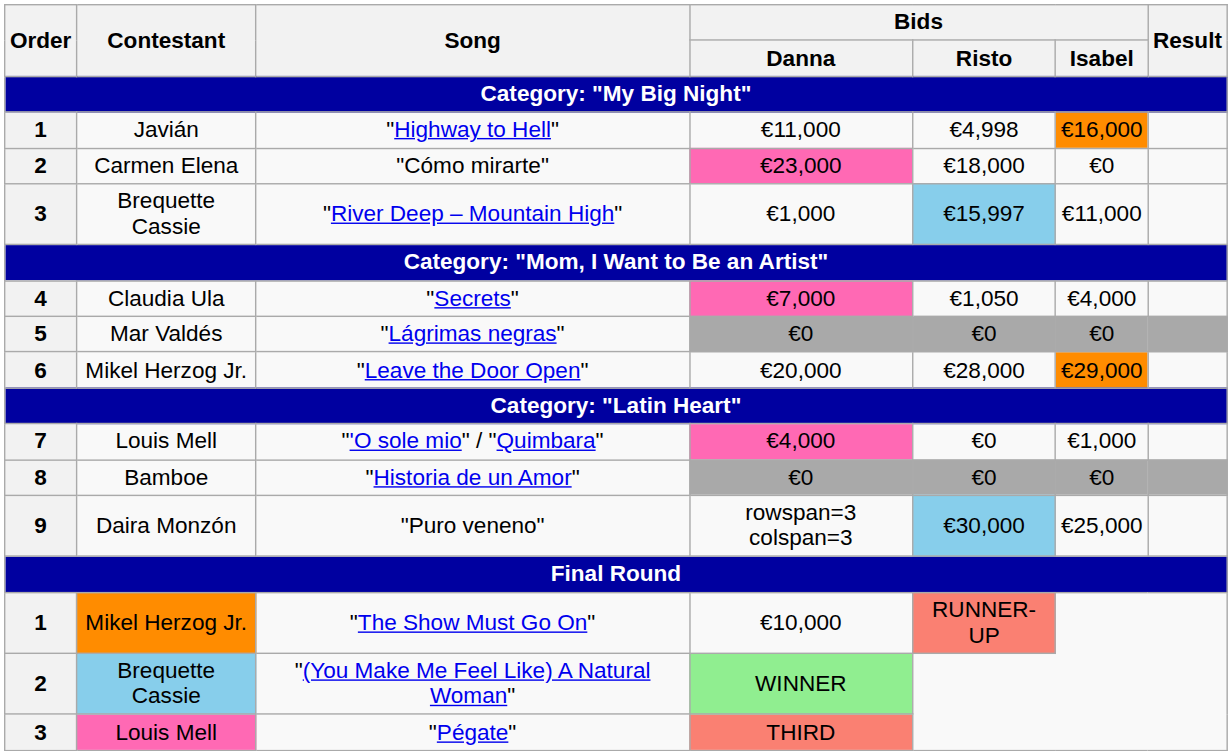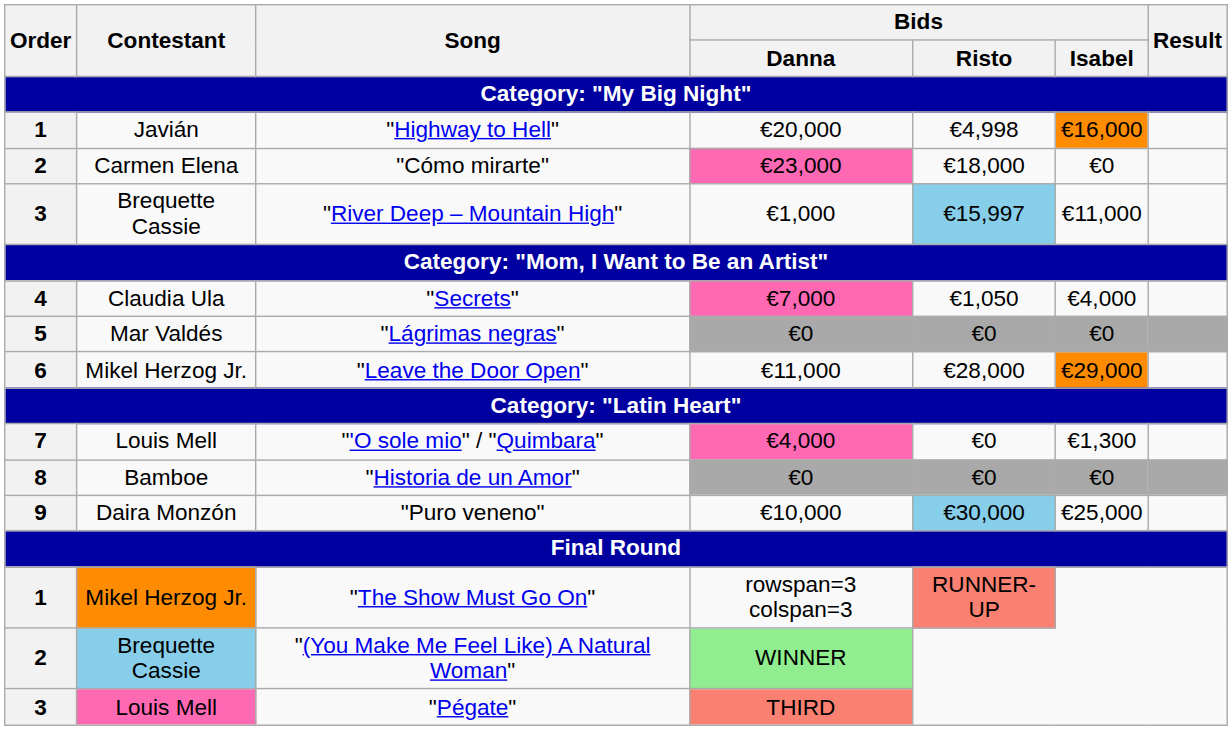(801, 129) €11,000 -> (801, 129) €20,000
(801, 369) €20,000 -> (801, 369) €11,000
(1102, 441) €1,000 -> (1102, 441) €1,300
(801, 525) rowspan=3 colspan=3 -> (801, 512) €10,000
(801, 622) €10,000 -> (801, 597) rowspan=3 colspan=3
